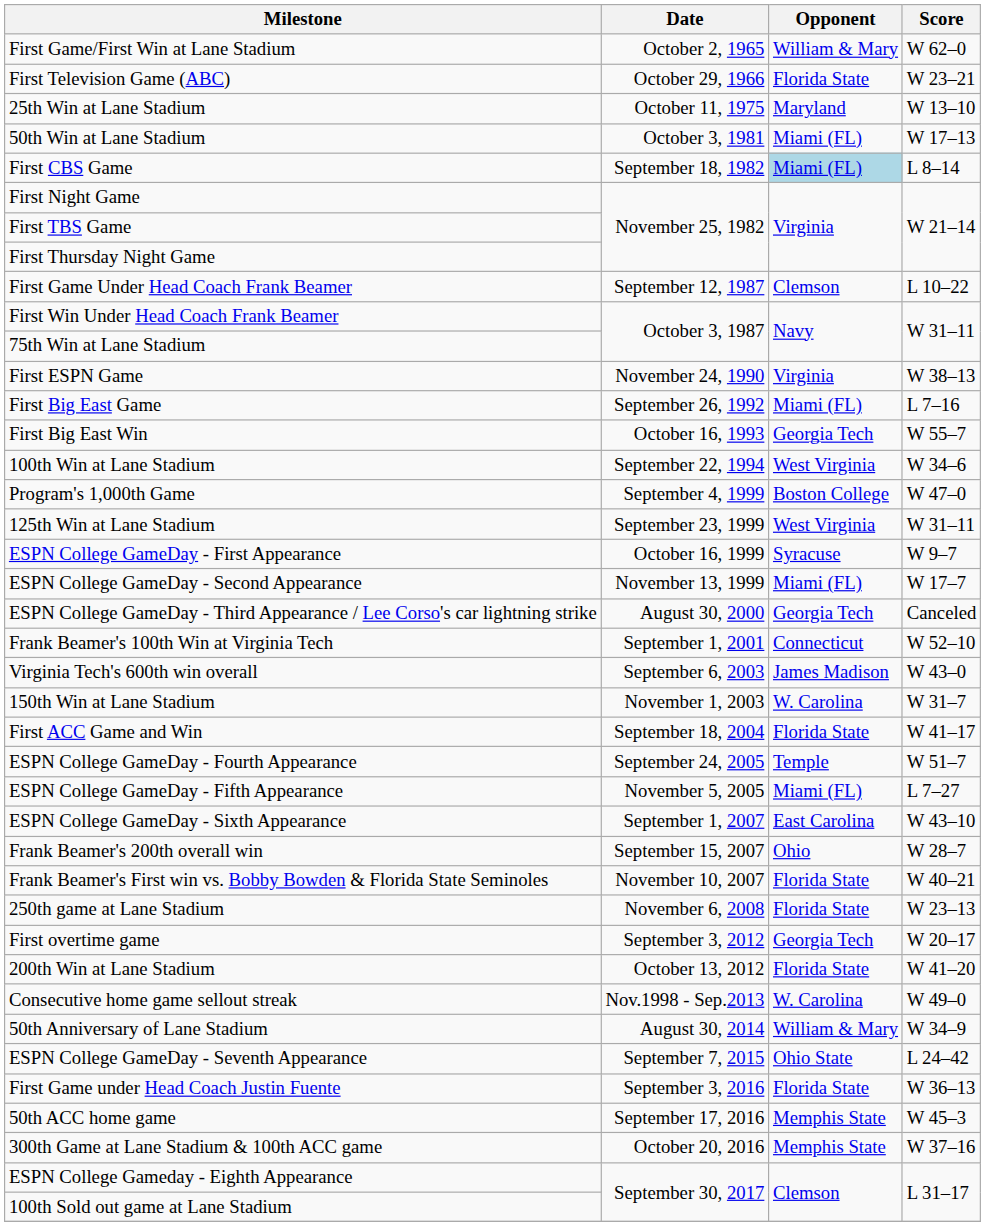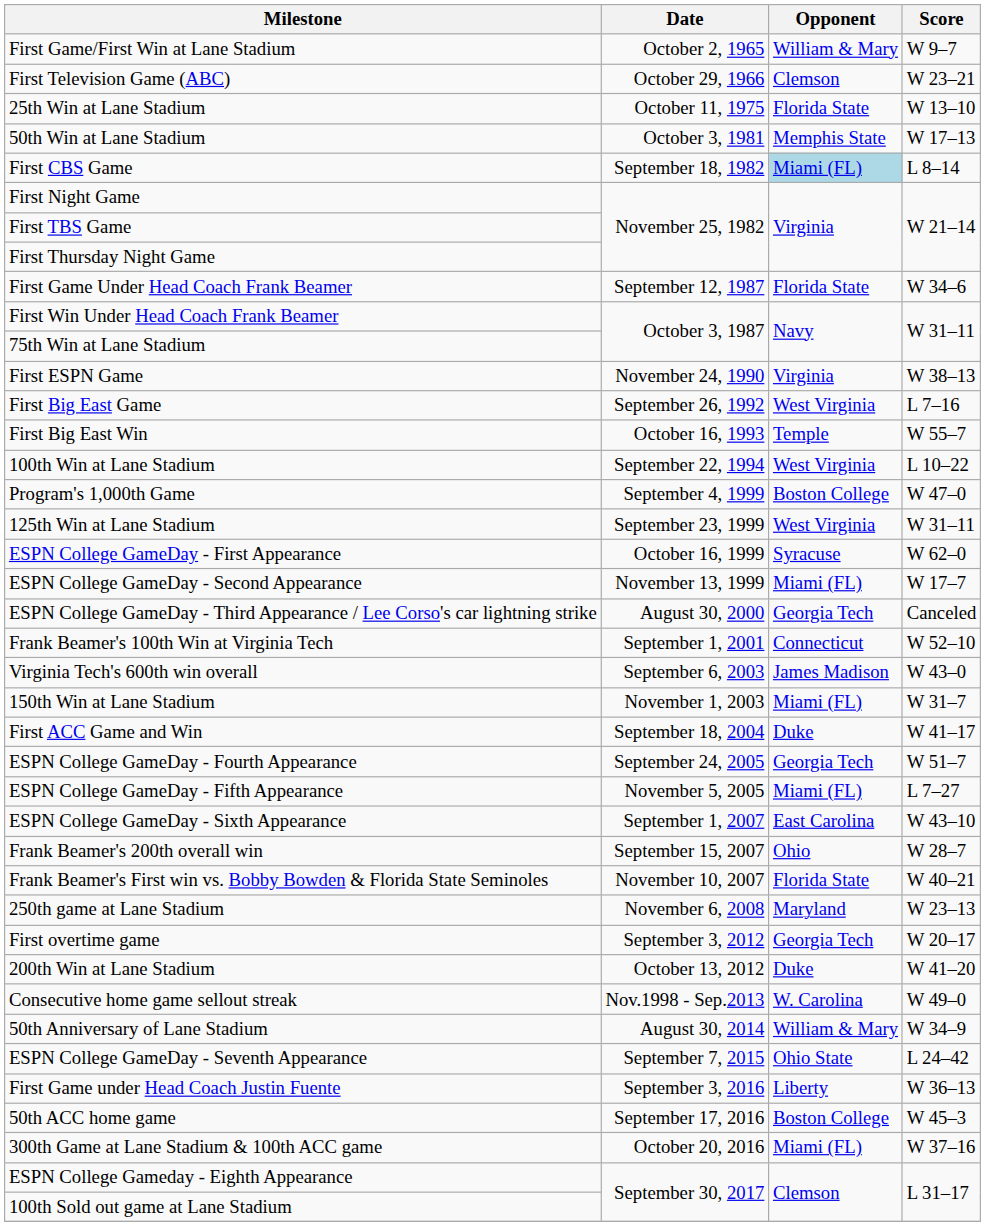(936, 49) W 62–0 -> (932, 49) W 9–7
(821, 78) Florida State -> (806, 78) Clemson
(809, 108) Maryland -> (821, 108) Florida State
(817, 138) Miami (FL) -> (829, 138) Memphis State
(806, 286) Clemson -> (821, 286) Florida State
(938, 286) L 10–22 -> (936, 286) W 34–6
(817, 405) Miami (FL) -> (824, 405) West Virginia
(823, 434) Georgia Tech -> (801, 434) Temple
(936, 464) W 34–6 -> (938, 464) L 10–22
(932, 553) W 9–7 -> (936, 553) W 62–0
(818, 702) W. Carolina -> (817, 702) Miami (FL)
(821, 731) Florida State -> (793, 731) Duke
(801, 761) Temple -> (823, 761) Georgia Tech
(821, 910) Florida State -> (809, 910) Maryland
(821, 969) Florida State -> (793, 969) Duke
(821, 1088) Florida State -> (801, 1088) Liberty
(829, 1117) Memphis State -> (831, 1117) Boston College
(829, 1147) Memphis State -> (817, 1147) Miami (FL)
